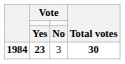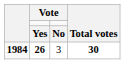(40, 50) 23 -> (40, 50) 26
